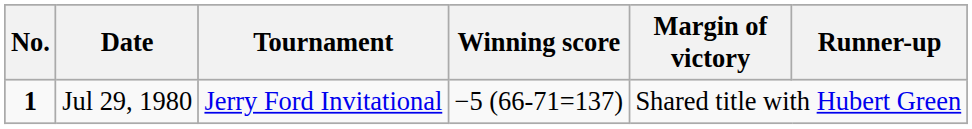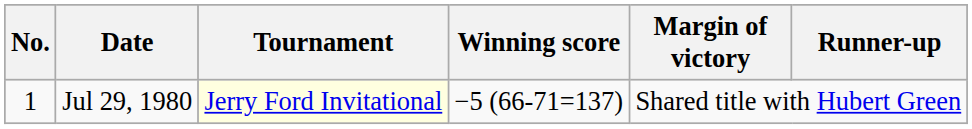(30, 101) bold -> (30, 101) normal
(323, 101) no background -> (323, 101) lightyellow background
